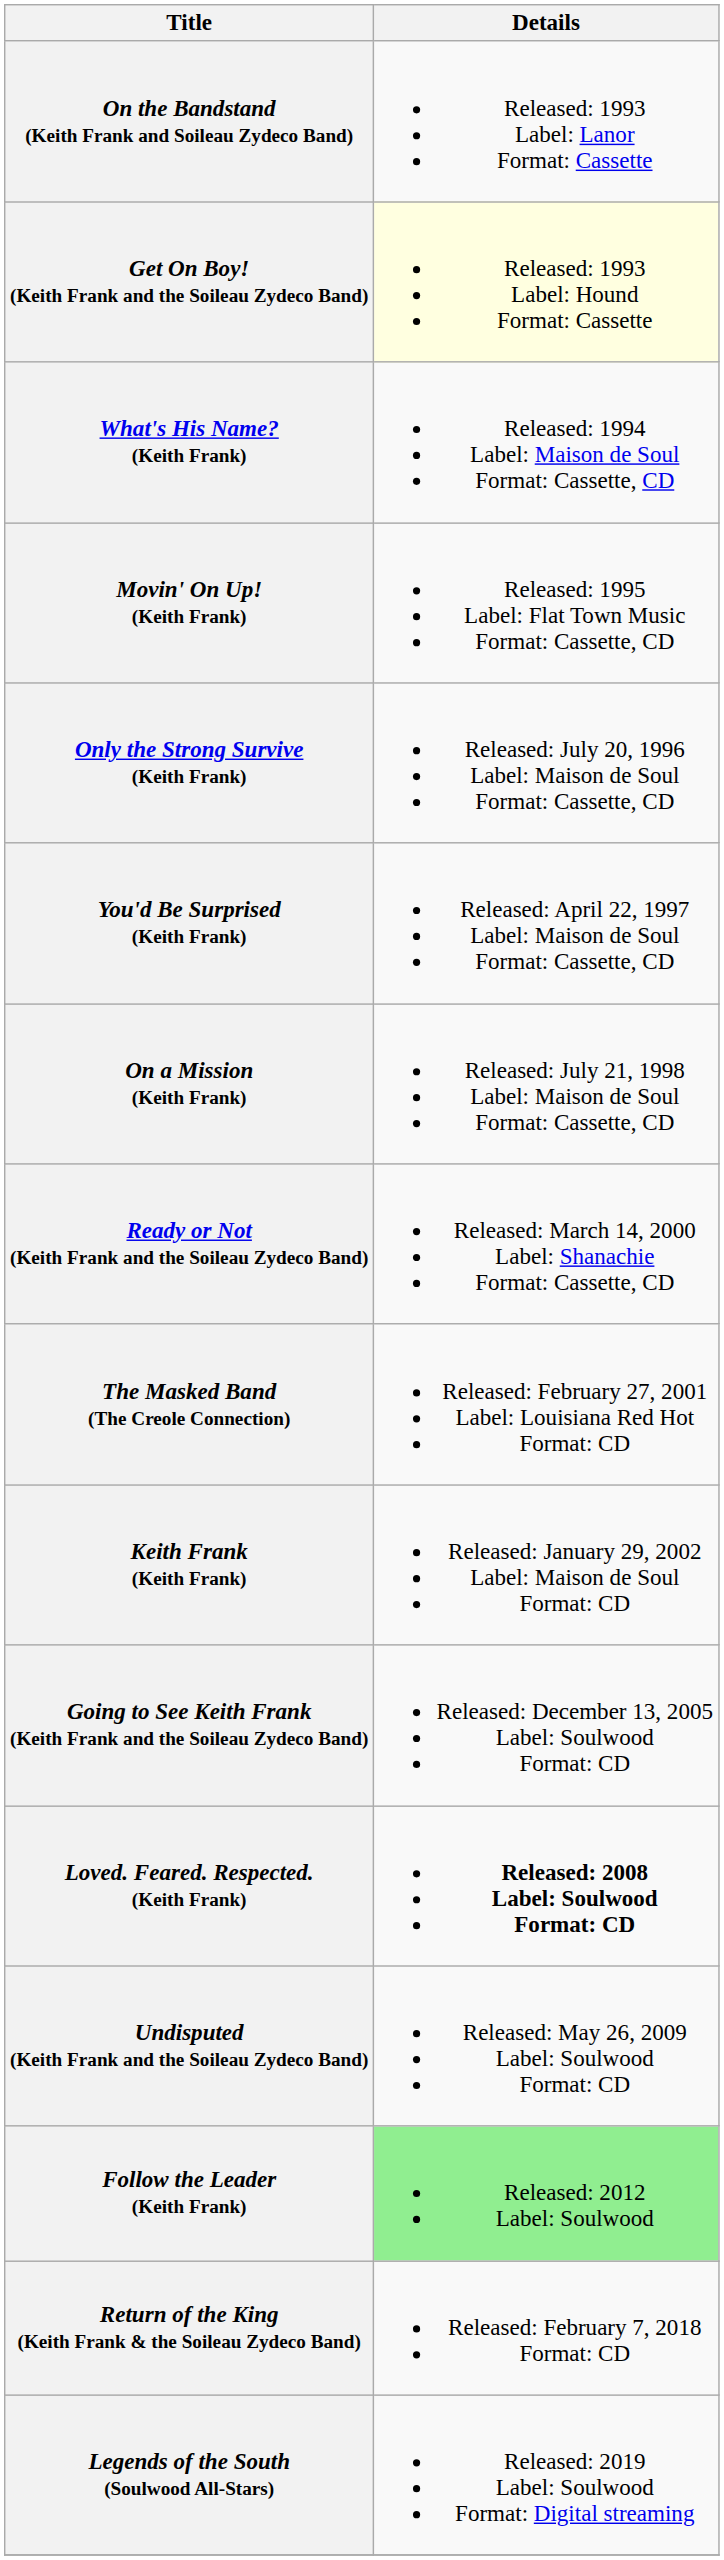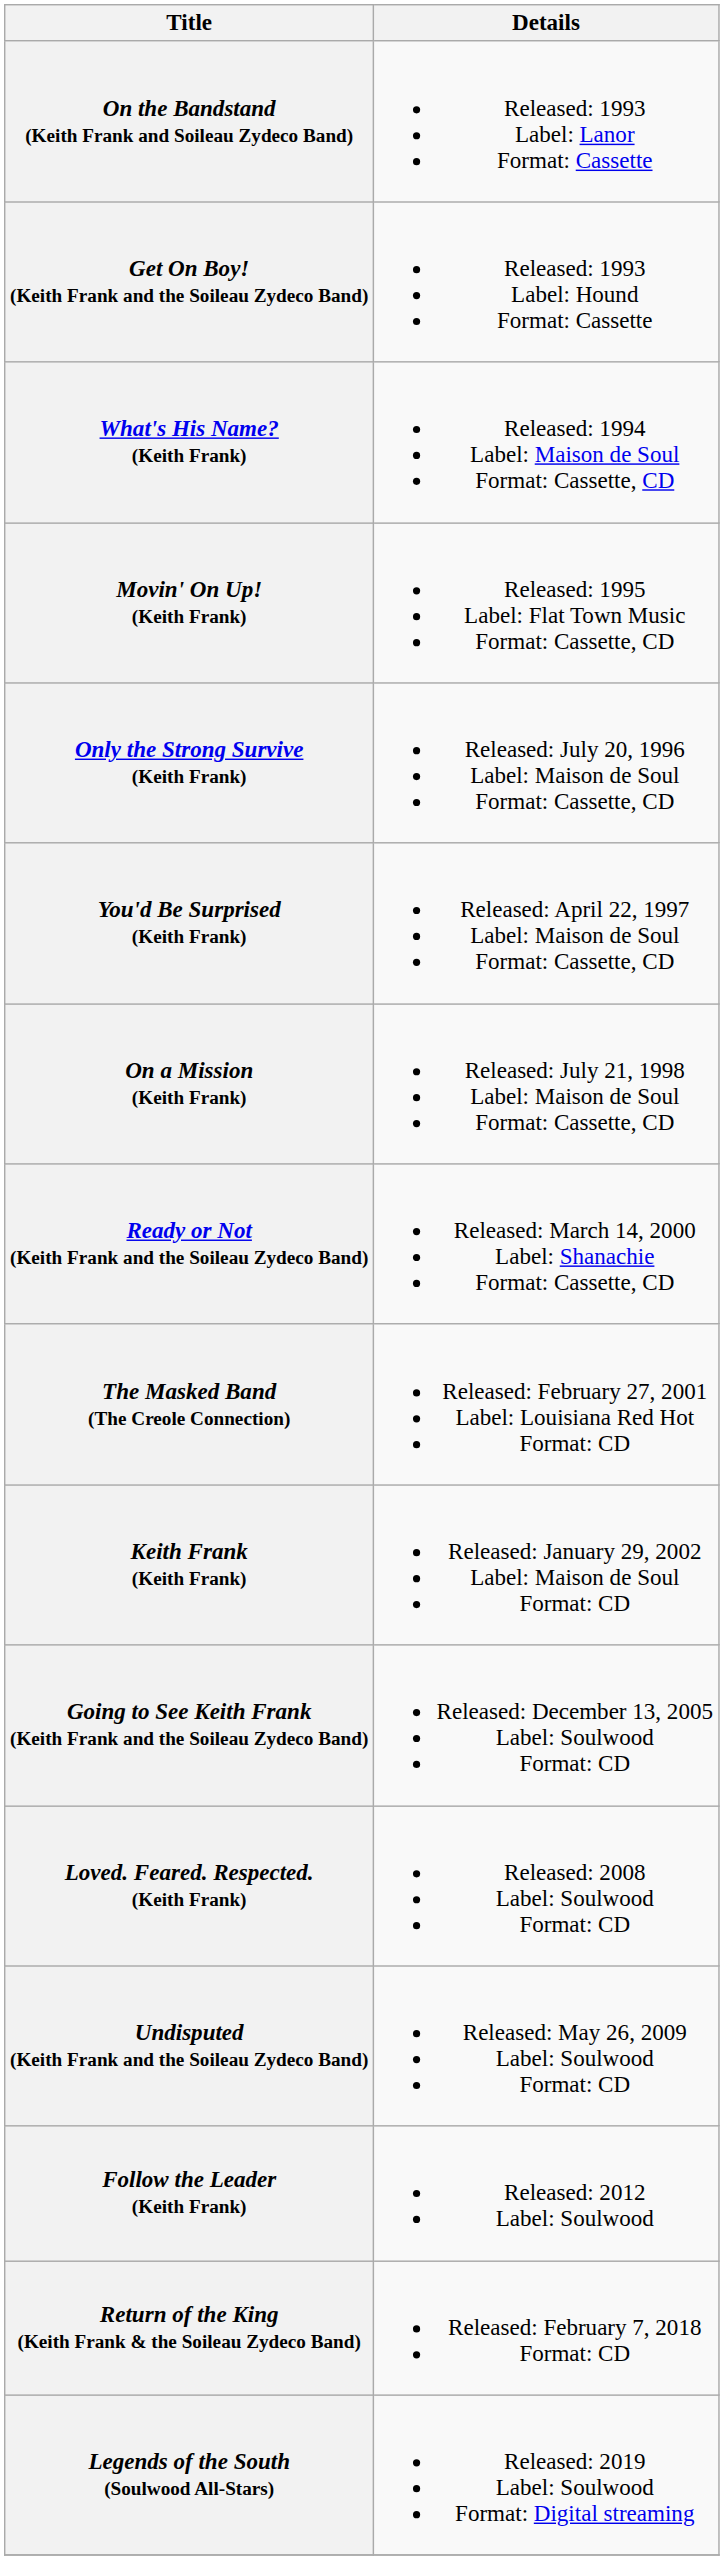(546, 295) lightyellow background -> (546, 295) no background
(546, 1899) bold -> (546, 1899) normal
(546, 2206) lightgreen background -> (546, 2206) no background
